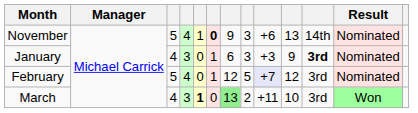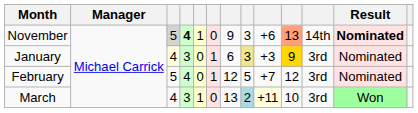(174, 36) no background -> (174, 36) lightgrey background
(187, 36) normal -> (187, 36) bold
(214, 36) bold -> (214, 36) normal
(292, 36) no background -> (292, 36) lightsalmon background
(368, 36) normal -> (370, 36) bold
(174, 56) no background -> (174, 56) lightyellow background
(247, 56) no background -> (247, 56) khaki background
(292, 56) no background -> (292, 56) gold background
(318, 56) bold -> (318, 56) normal
(268, 77) lavender background -> (268, 77) no background
(200, 98) bold -> (200, 98) normal
(231, 98) lightgreen background -> (231, 98) no background
(247, 98) no background -> (247, 98) lightblue background
(268, 98) no background -> (268, 98) lightyellow background
